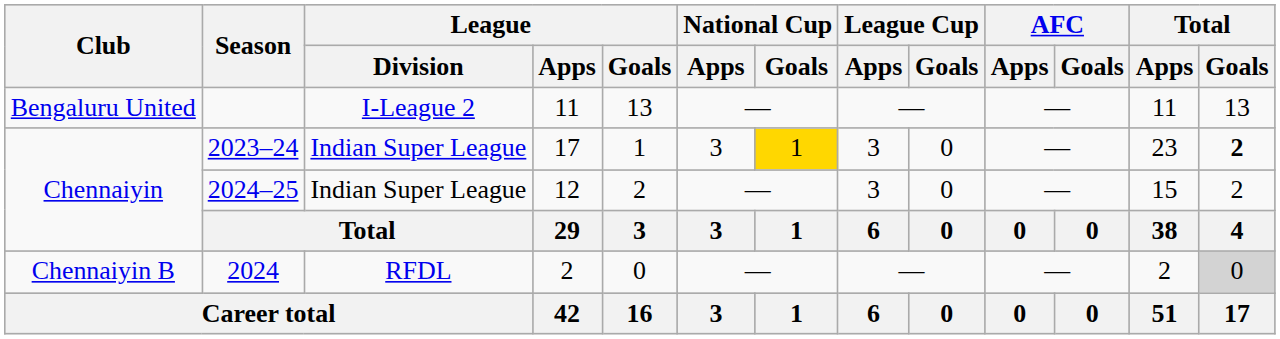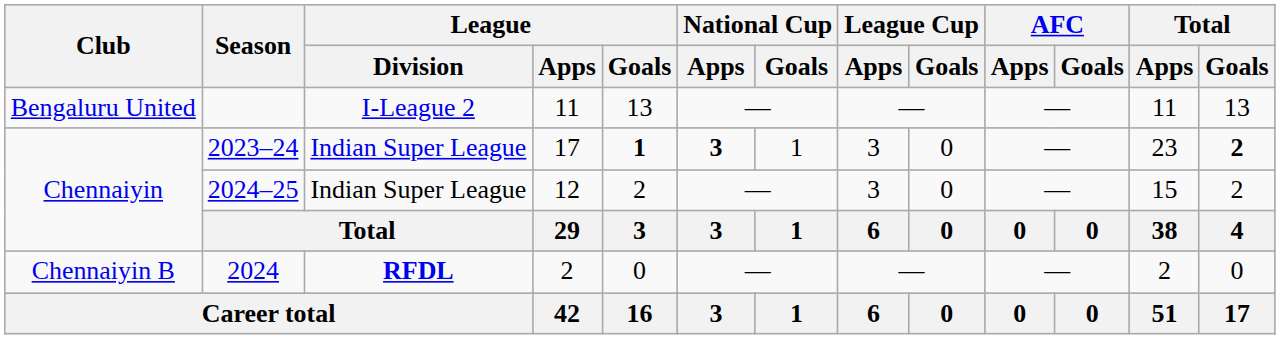(640, 148) normal -> (640, 148) bold
(716, 148) normal -> (716, 148) bold
(796, 148) gold background -> (796, 148) no background
(418, 271) normal -> (418, 271) bold
(1237, 271) lightgrey background -> (1237, 271) no background
